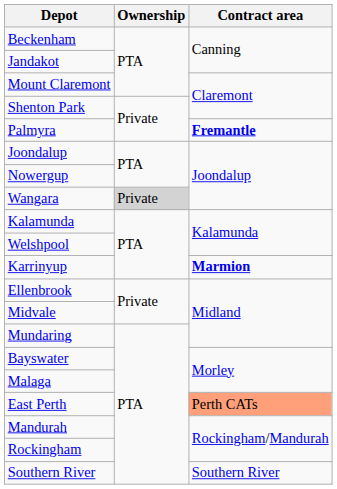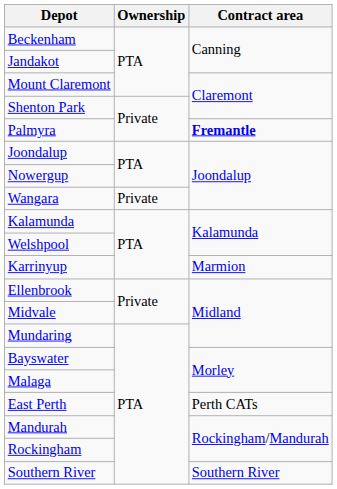(138, 198) lightgrey background -> (138, 198) no background
(221, 267) bold -> (219, 267) normal
(225, 404) lightsalmon background -> (225, 404) no background
